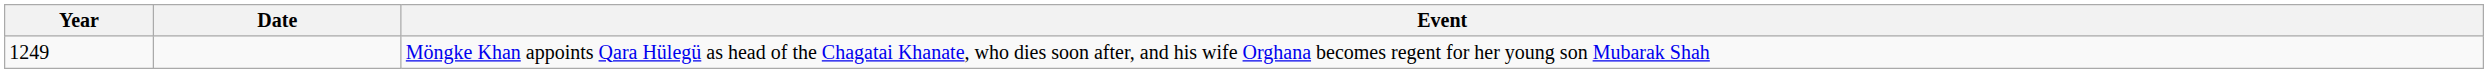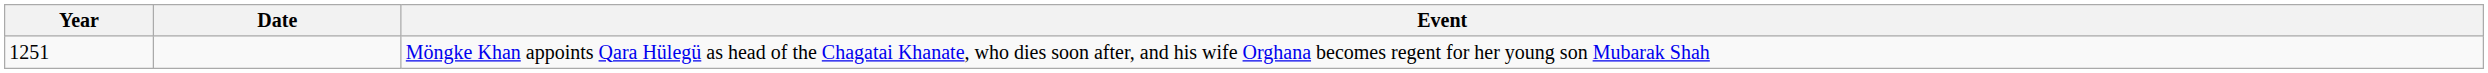(29, 52) 1249 -> (29, 52) 1251
